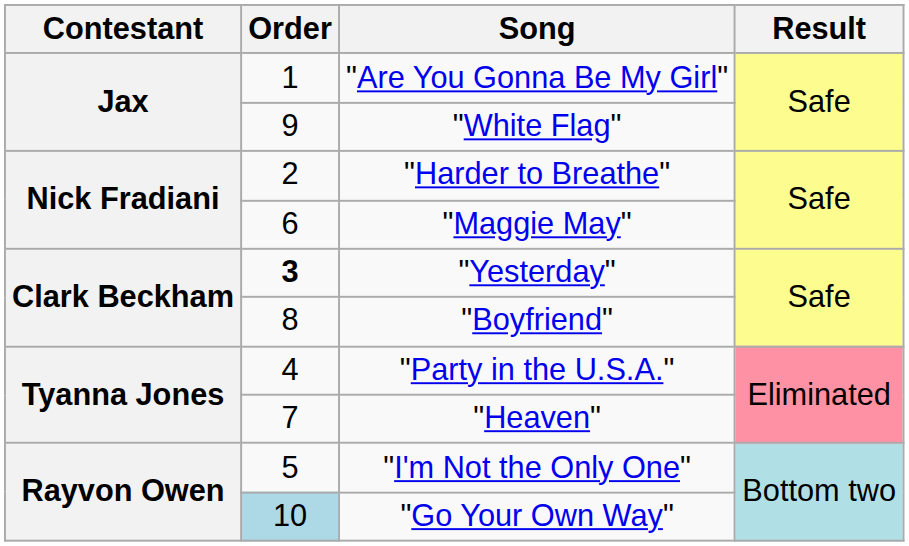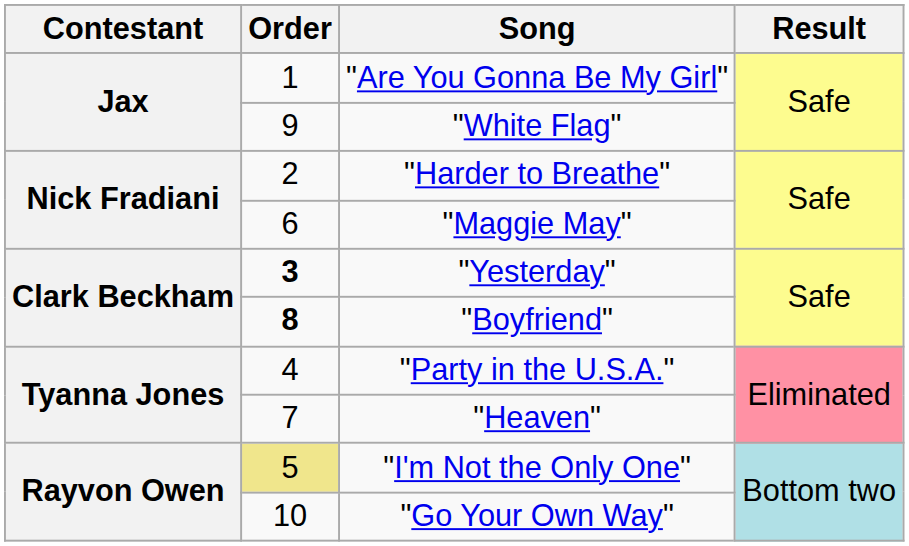(290, 321) normal -> (290, 321) bold
(290, 467) no background -> (290, 467) khaki background
(290, 516) lightblue background -> (290, 516) no background
